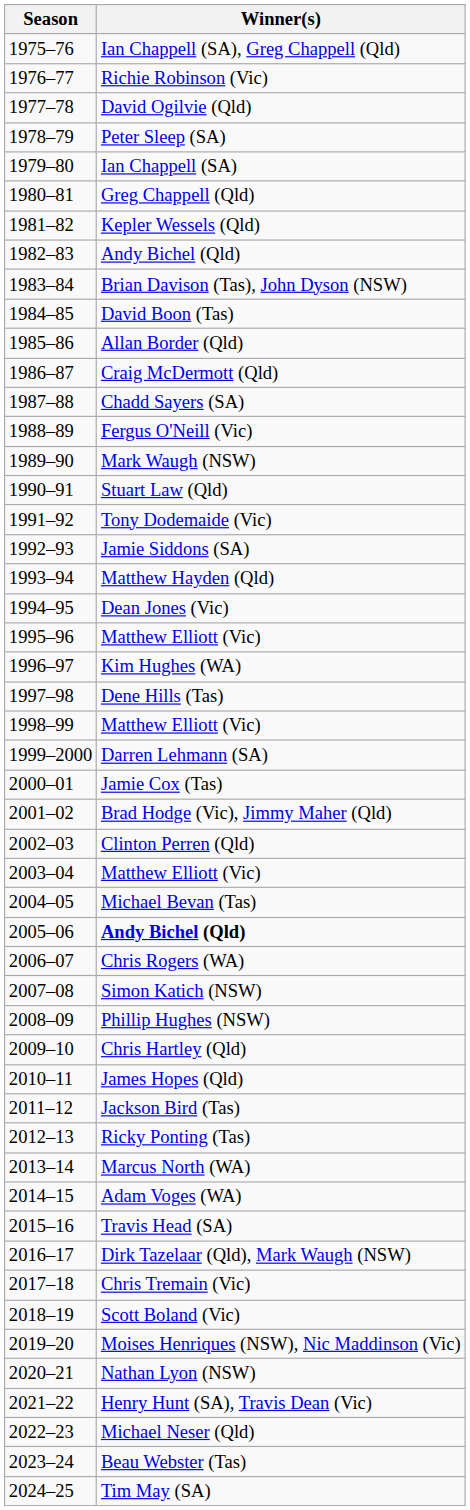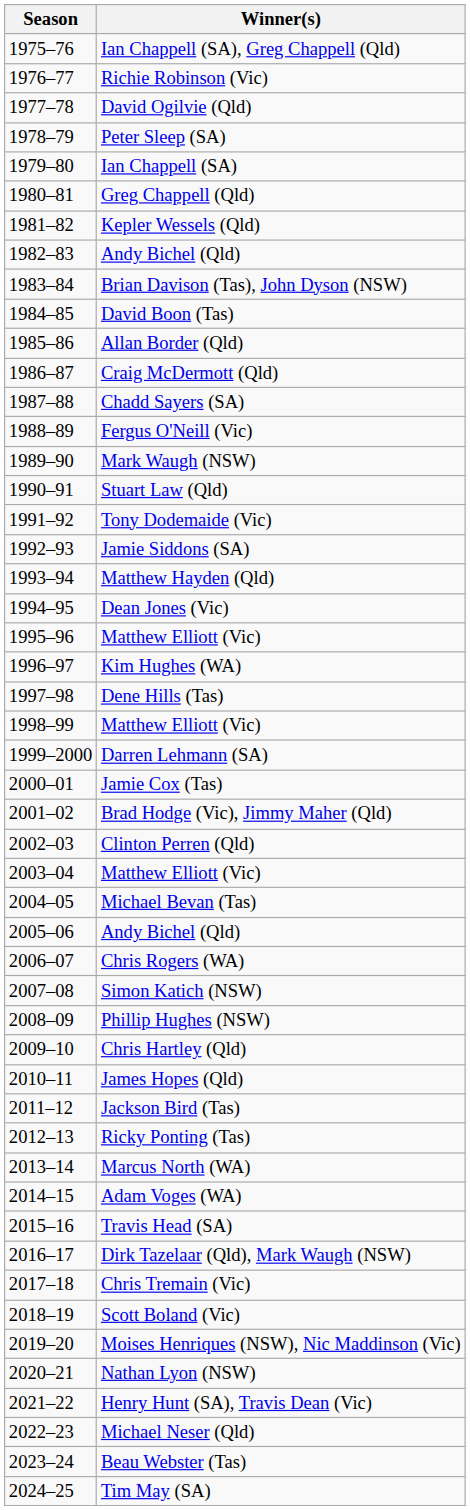(173, 931) bold -> (171, 931) normal
